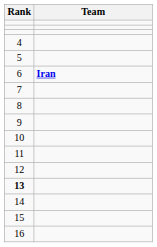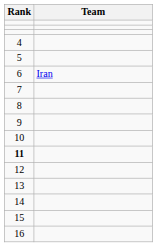(46, 74) bold -> (45, 74) normal
(19, 154) normal -> (19, 154) bold
(19, 186) bold -> (19, 186) normal
